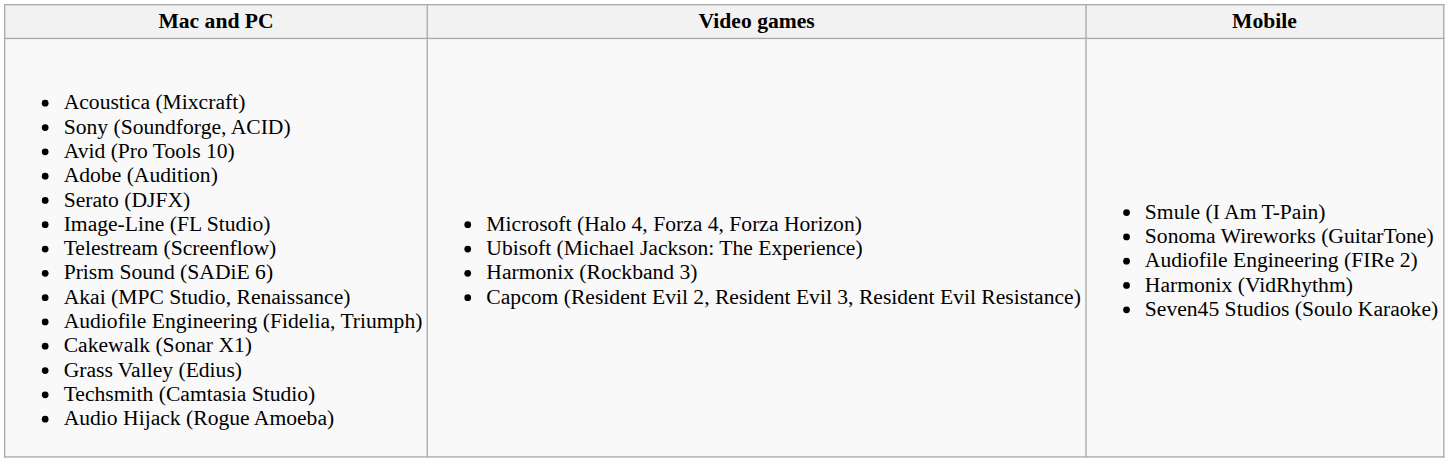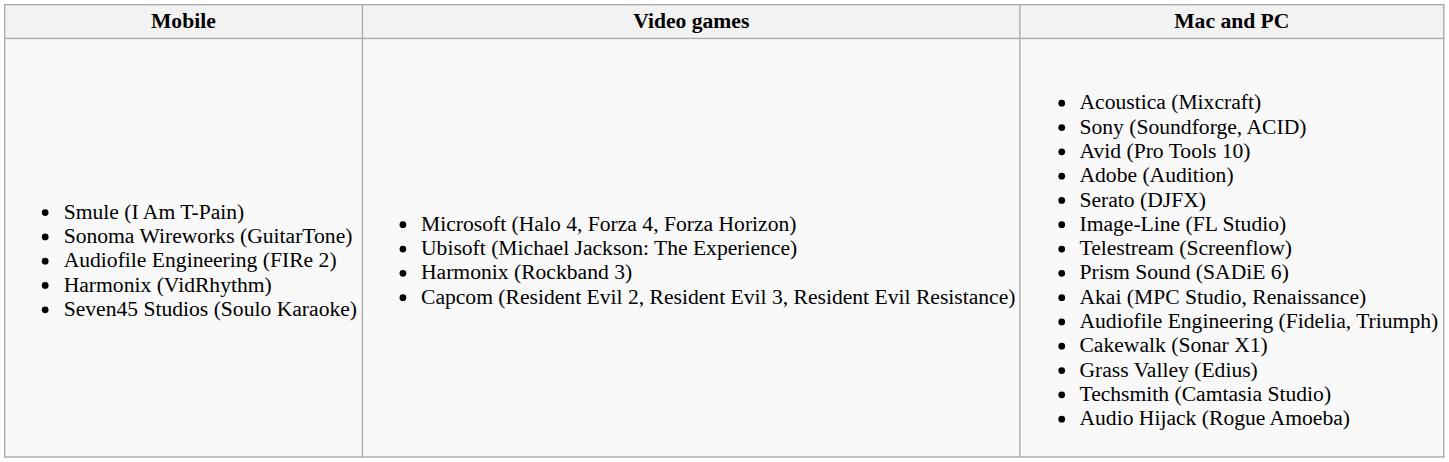columns swapped: (216, 21) <-> (1265, 21)
